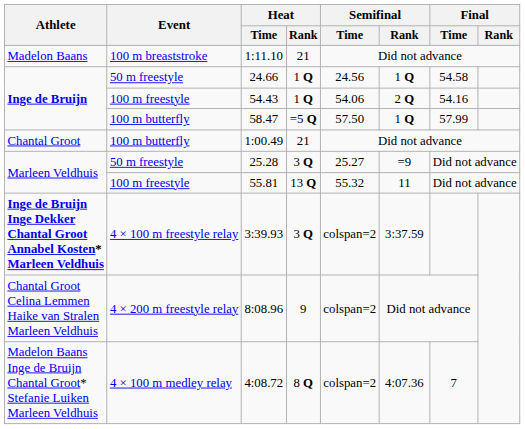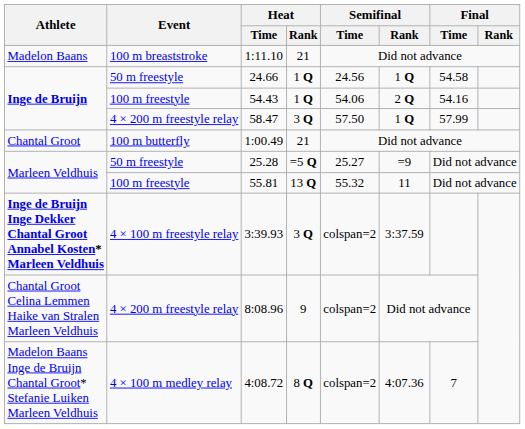(150, 120) 100 m butterfly -> (174, 120) 4 × 200 m freestyle relay
(303, 120) =5 Q -> (303, 120) 3 Q
(303, 162) 3 Q -> (303, 162) =5 Q
